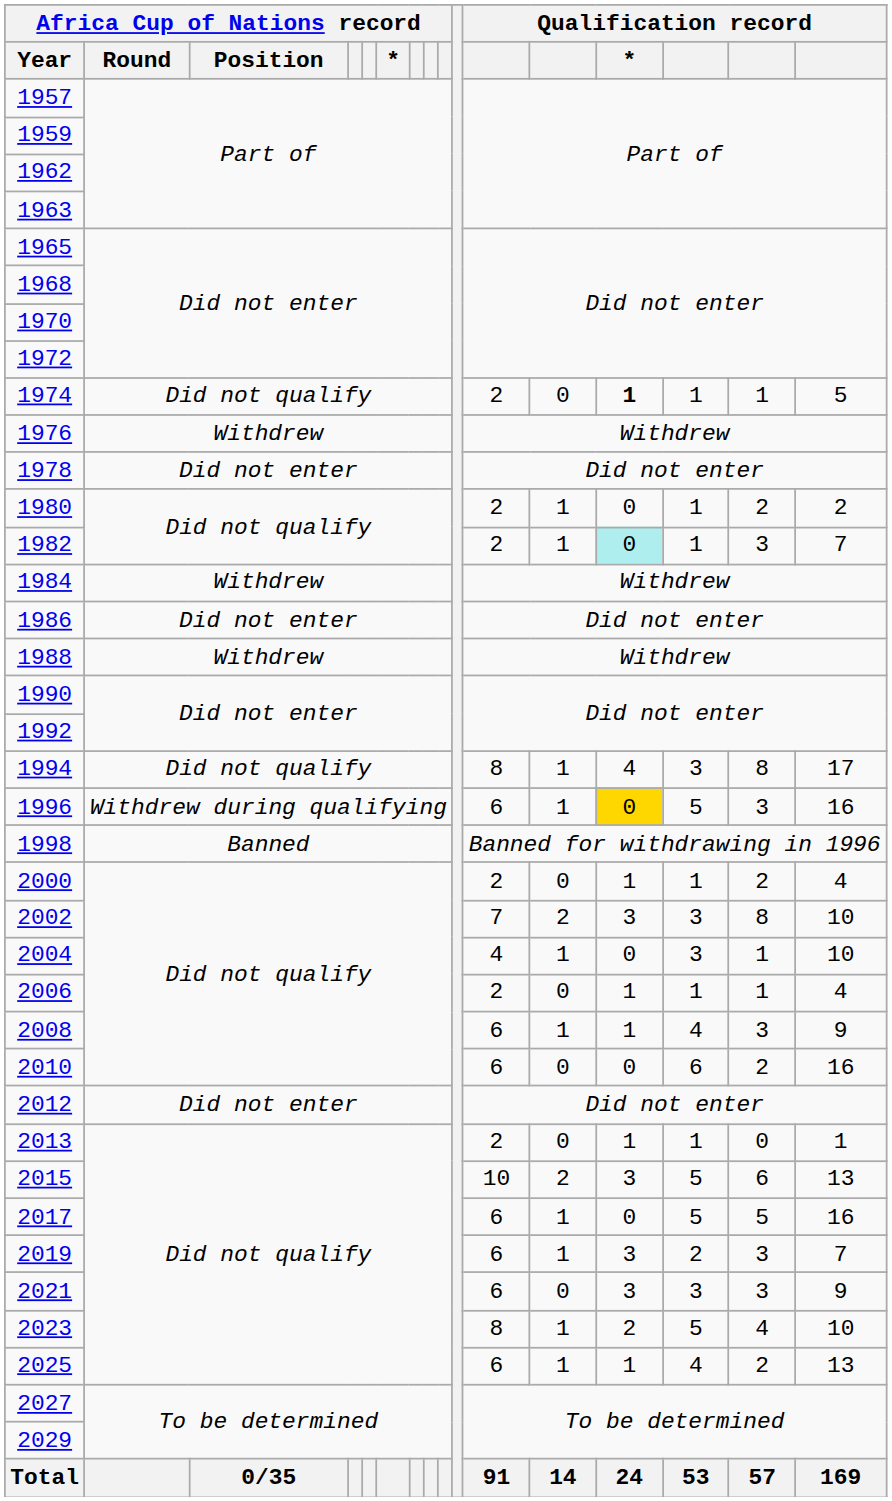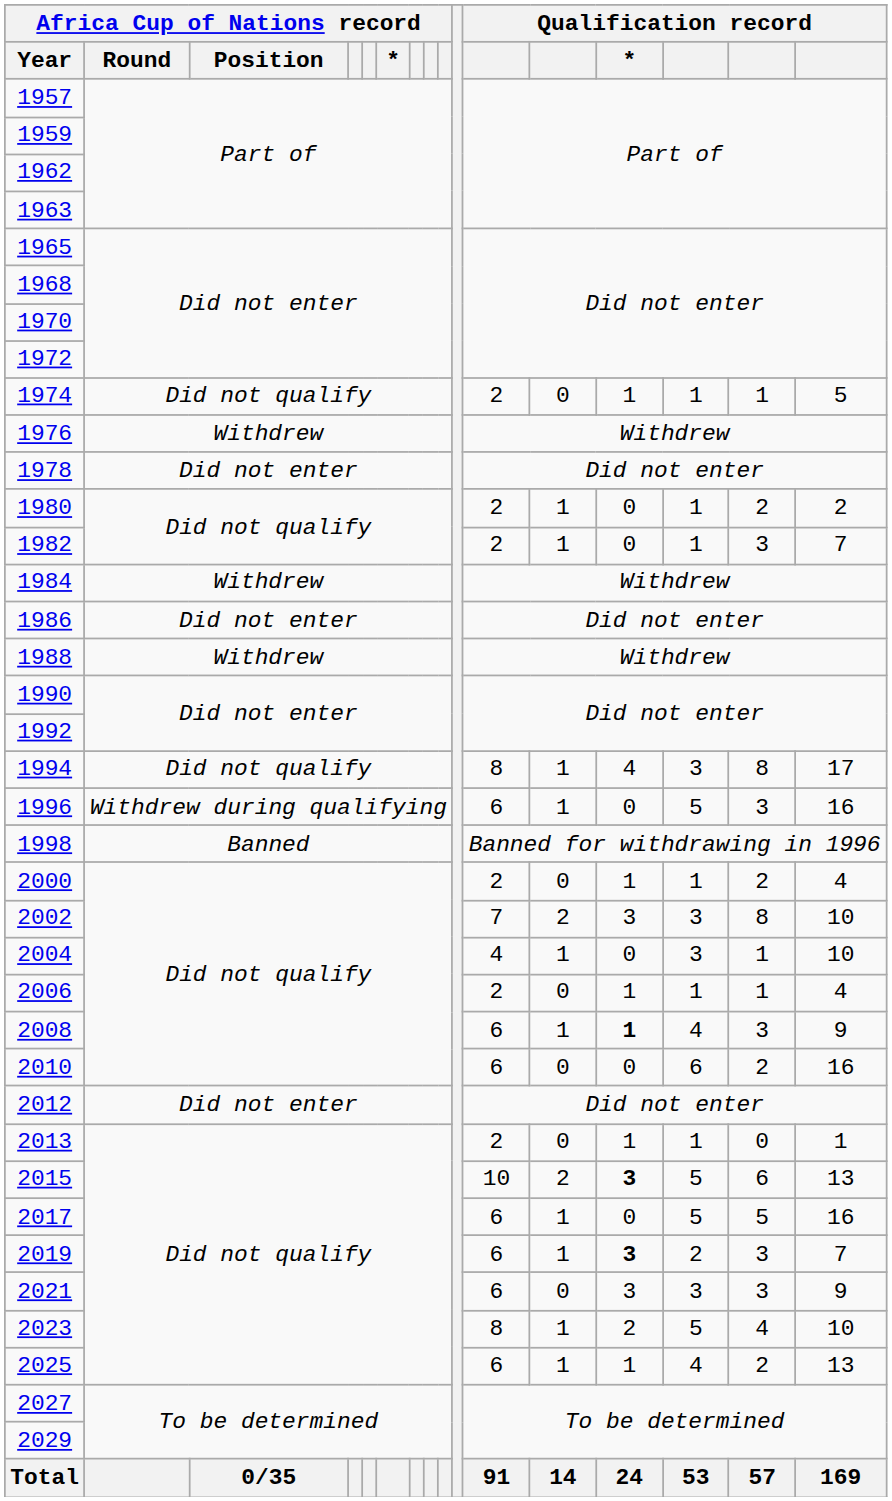(629, 396) bold -> (629, 396) normal
(629, 546) paleturquoise background -> (629, 546) no background
(629, 807) gold background -> (629, 807) no background
(629, 1030) normal -> (629, 1030) bold
(629, 1180) normal -> (629, 1180) bold
(629, 1254) normal -> (629, 1254) bold
